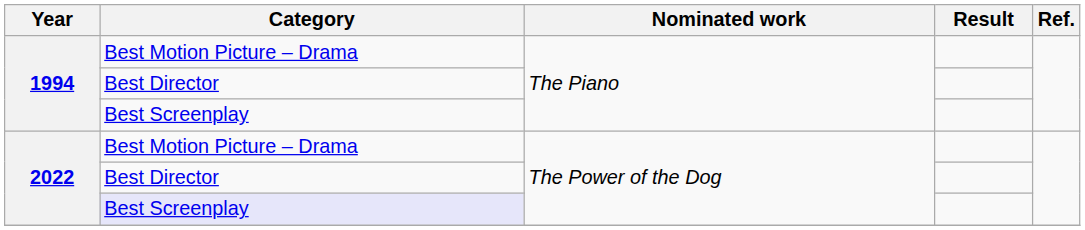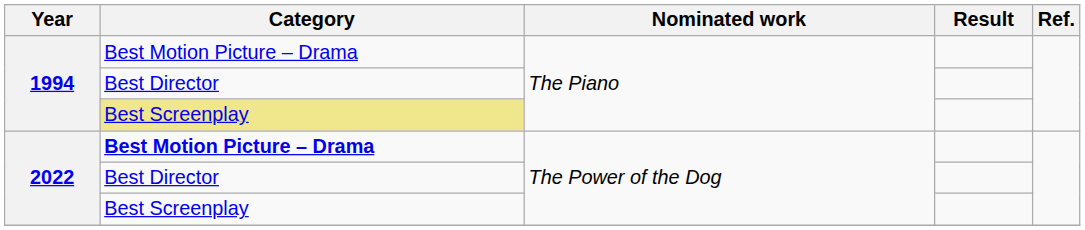(176, 114) no background -> (176, 114) khaki background
(231, 146) normal -> (239, 146) bold
(176, 209) lavender background -> (176, 209) no background
